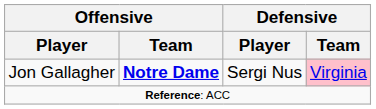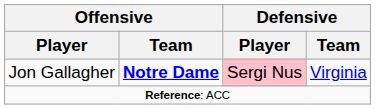(265, 72) no background -> (265, 72) pink background
(338, 72) pink background -> (338, 72) no background
